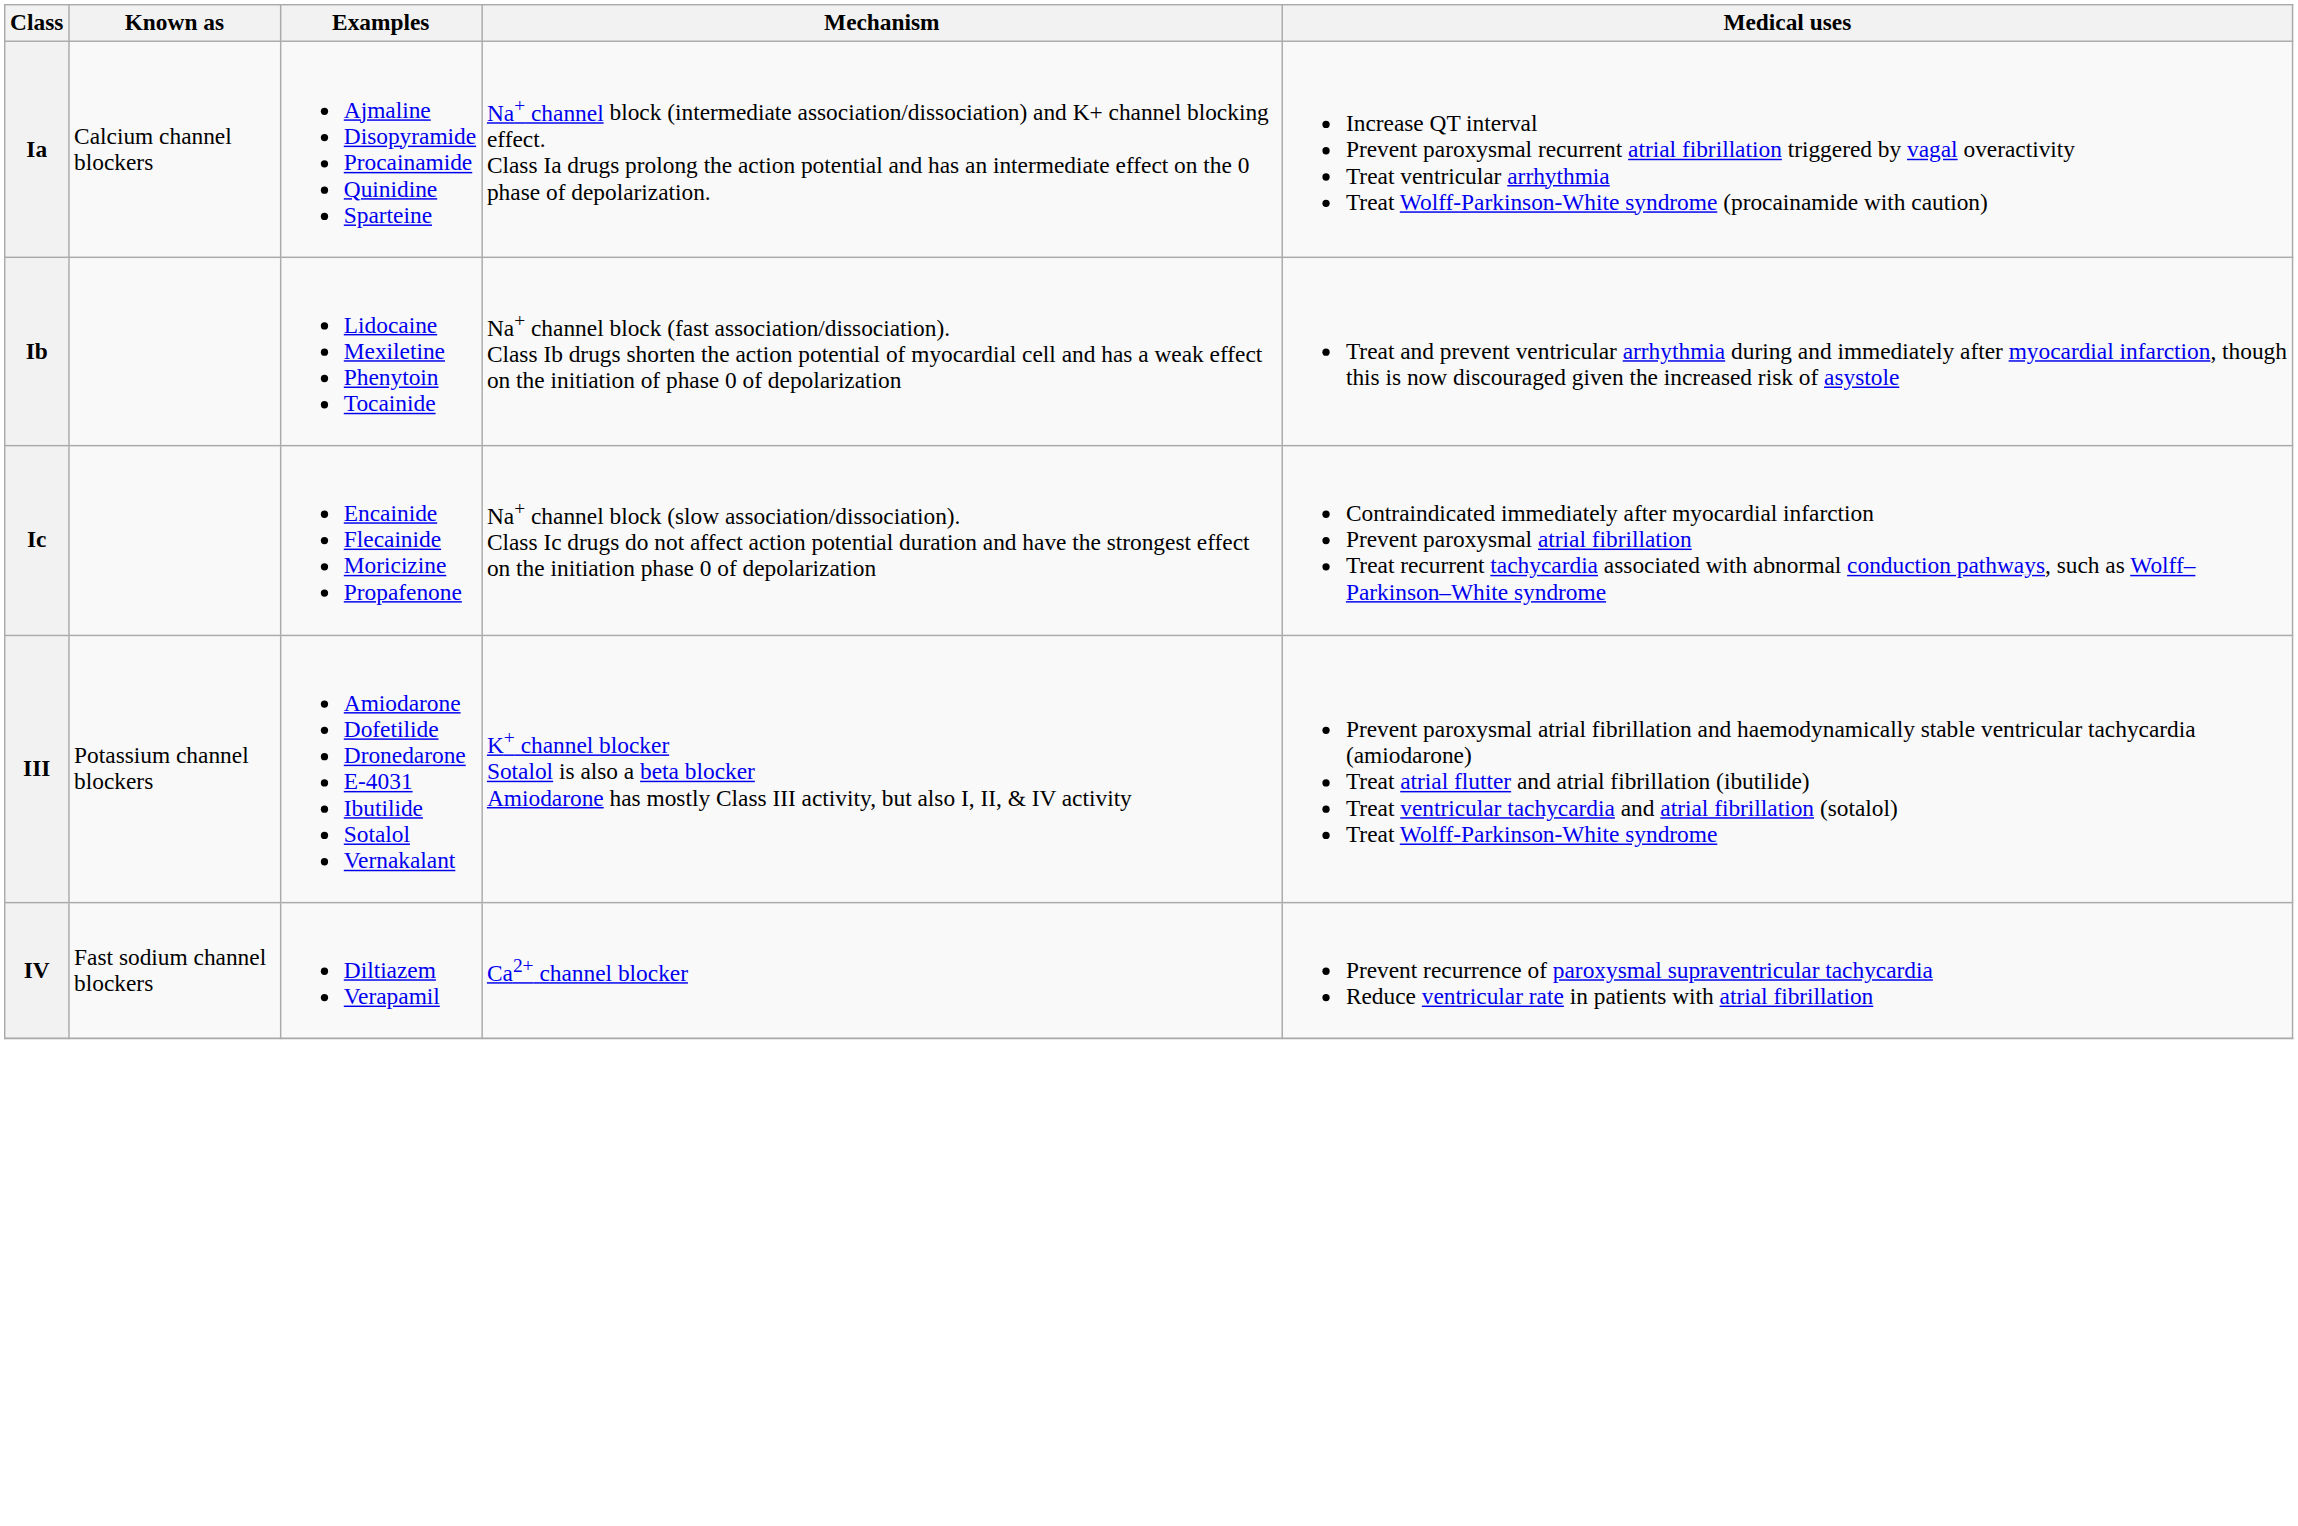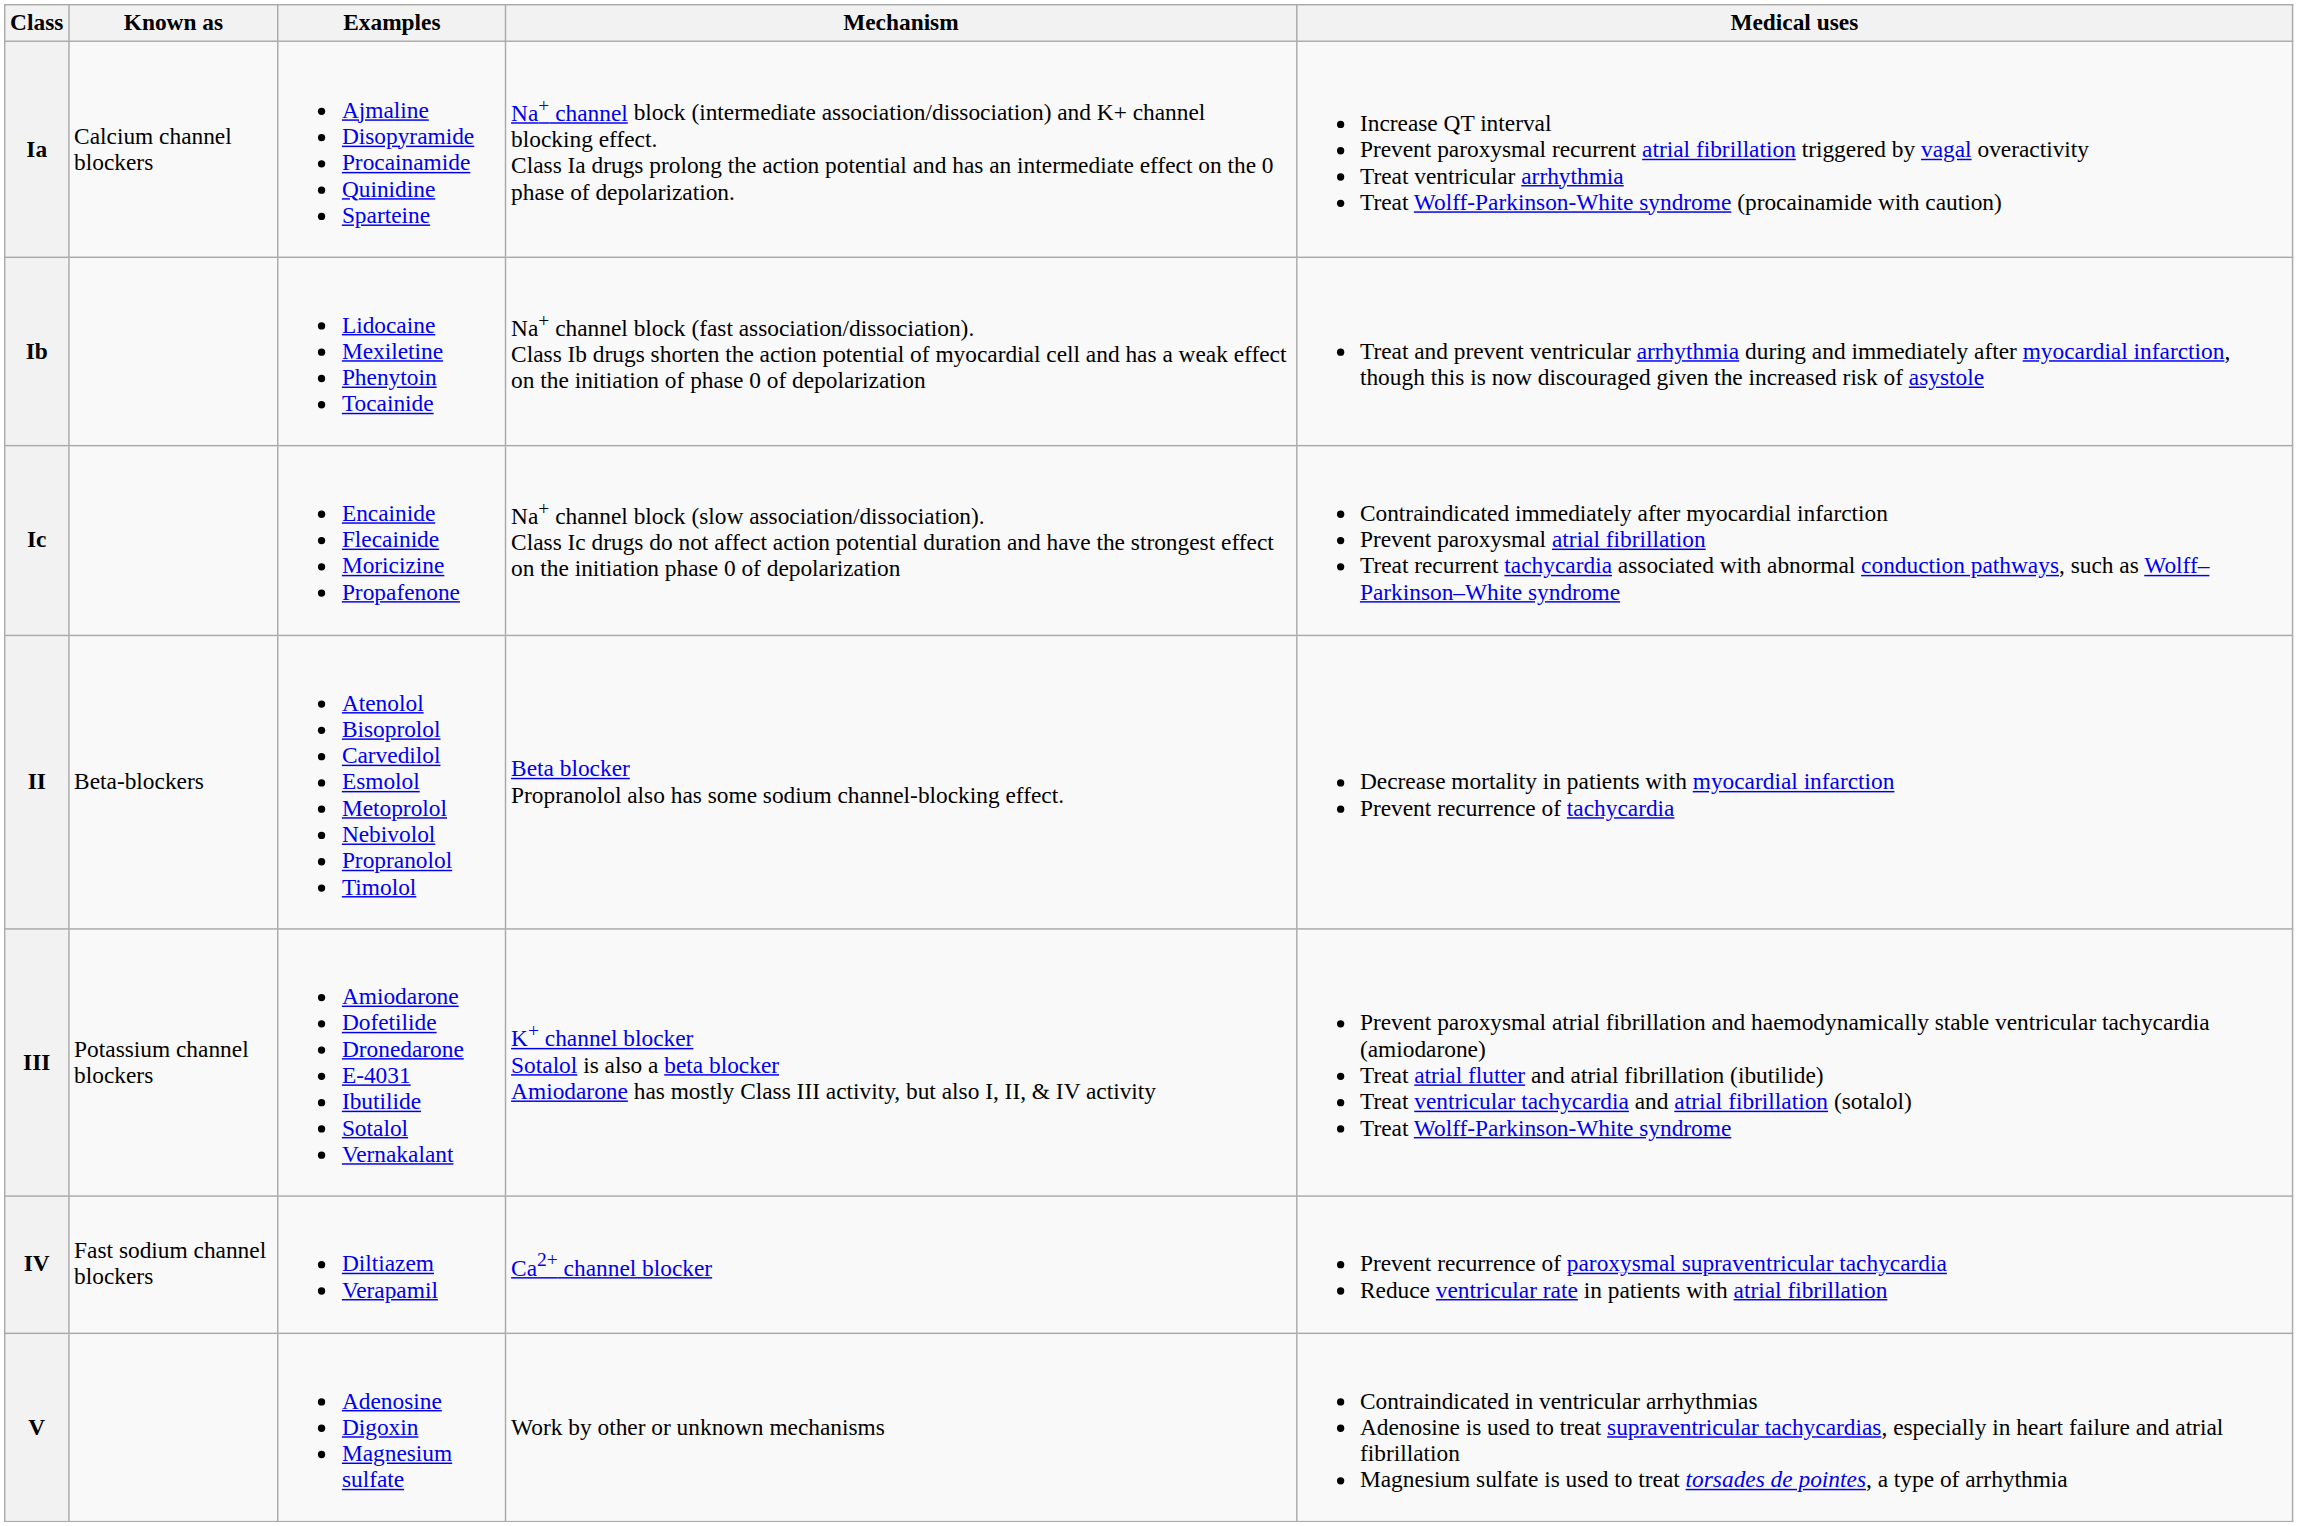+ row: (37, 781)
+ row: (37, 1426)
